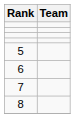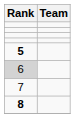(21, 51) normal -> (21, 51) bold
(21, 69) no background -> (21, 69) lightgrey background
(21, 105) normal -> (21, 105) bold
